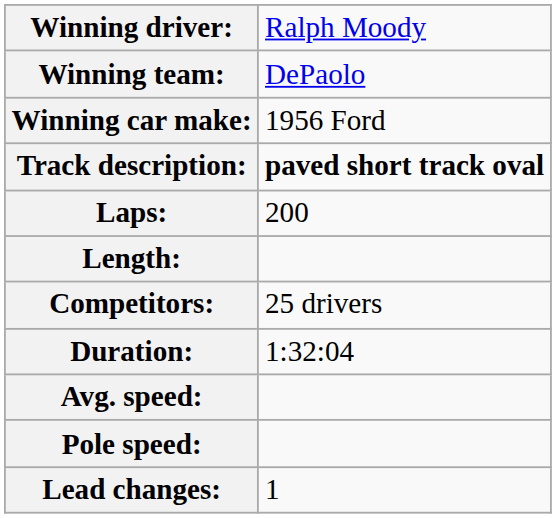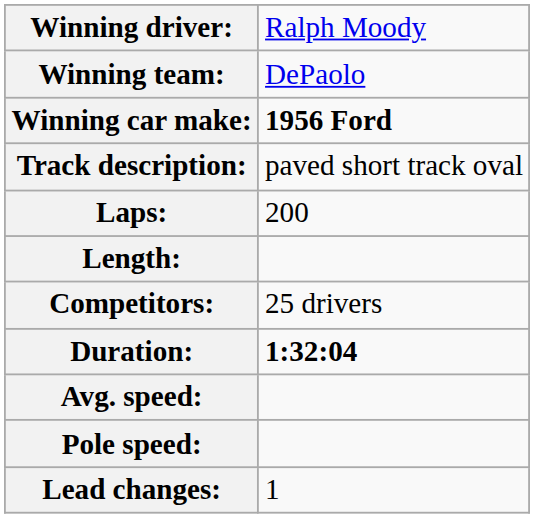(325, 119) normal -> (329, 119) bold
(405, 166) bold -> (394, 166) normal
(310, 350) normal -> (311, 350) bold
